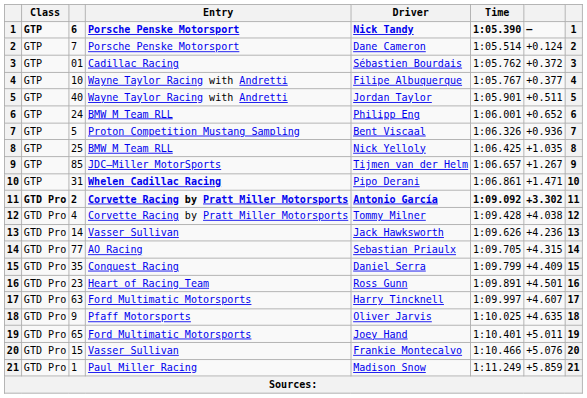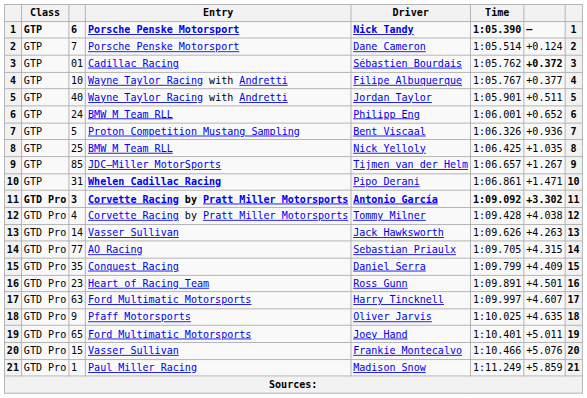(544, 63) normal -> (544, 63) bold
(74, 199) 2 -> (74, 199) 3
(544, 232) +4.236 -> (544, 232) +4.263
